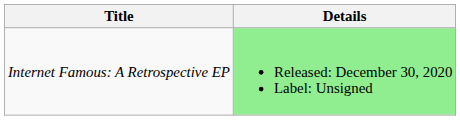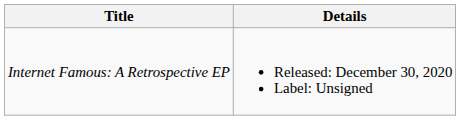(345, 80) lightgreen background -> (345, 80) no background
